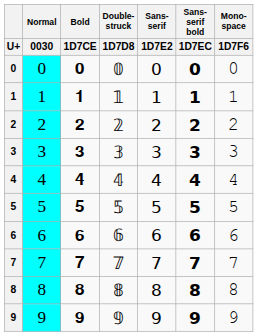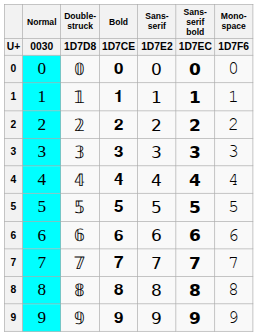columns swapped: (80, 46) <-> (118, 46)
